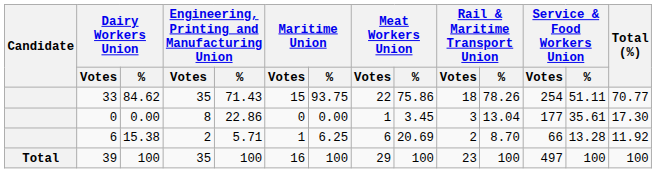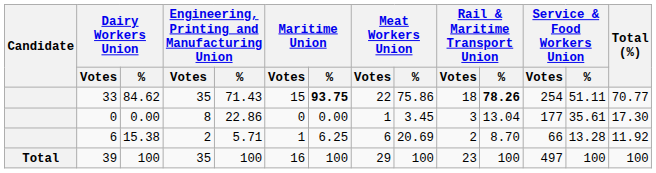(330, 98) normal -> (330, 98) bold
(501, 98) normal -> (501, 98) bold
